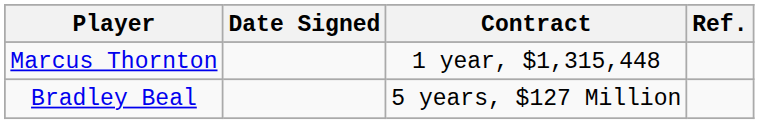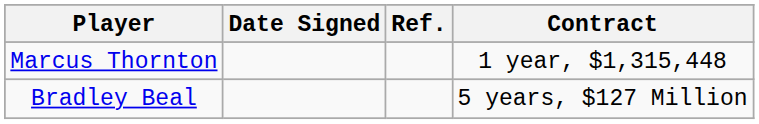columns swapped: (536, 24) <-> (720, 24)
